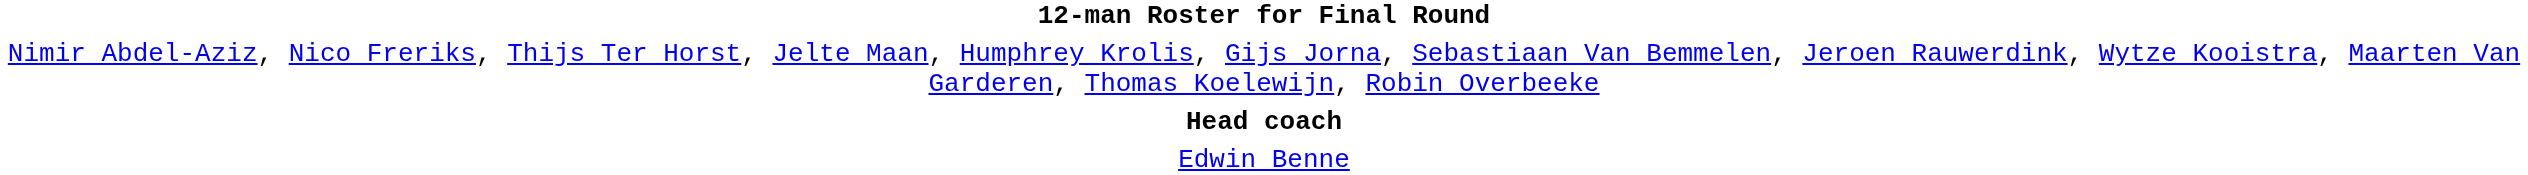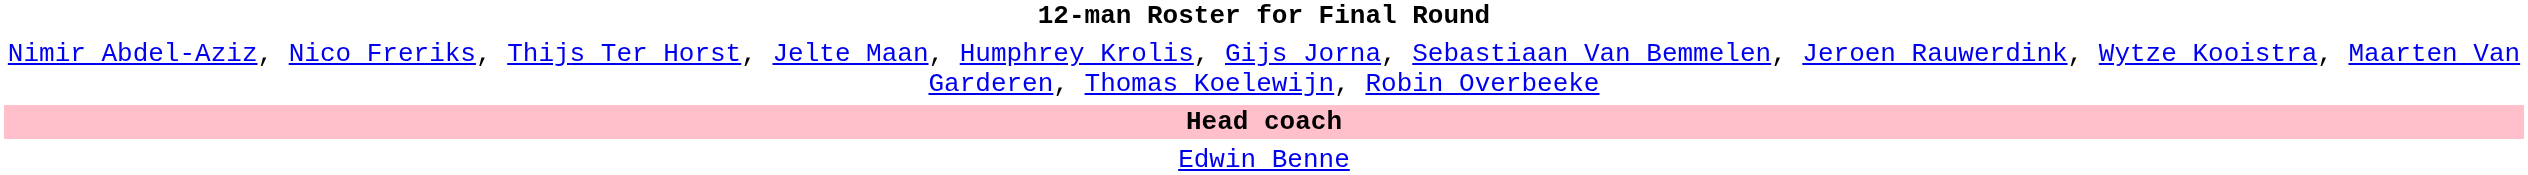(1264, 122) no background -> (1264, 122) pink background
